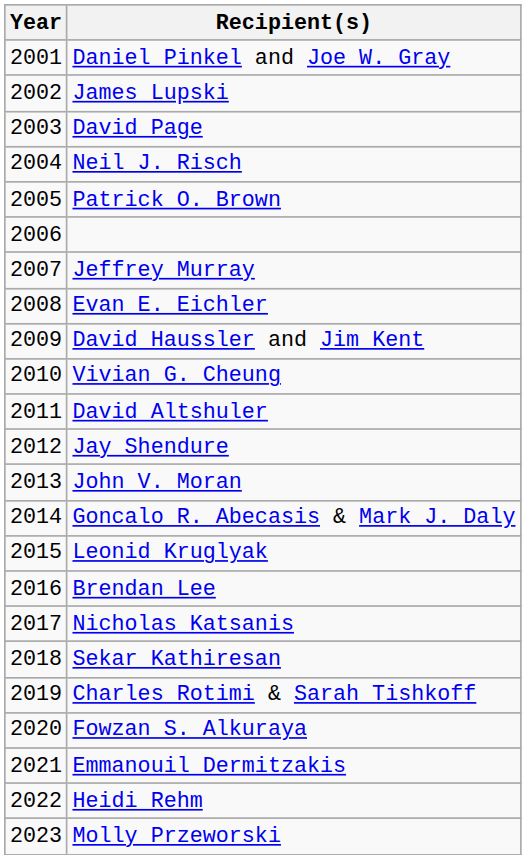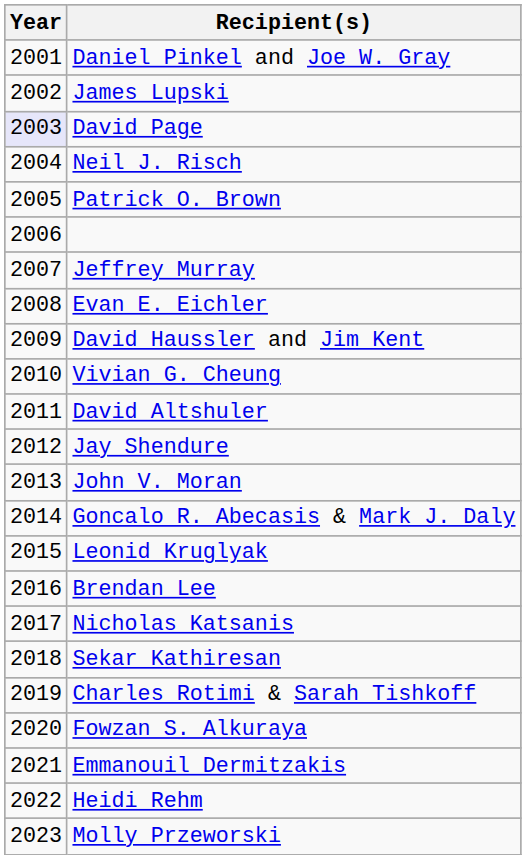(36, 129) no background -> (36, 129) lavender background
